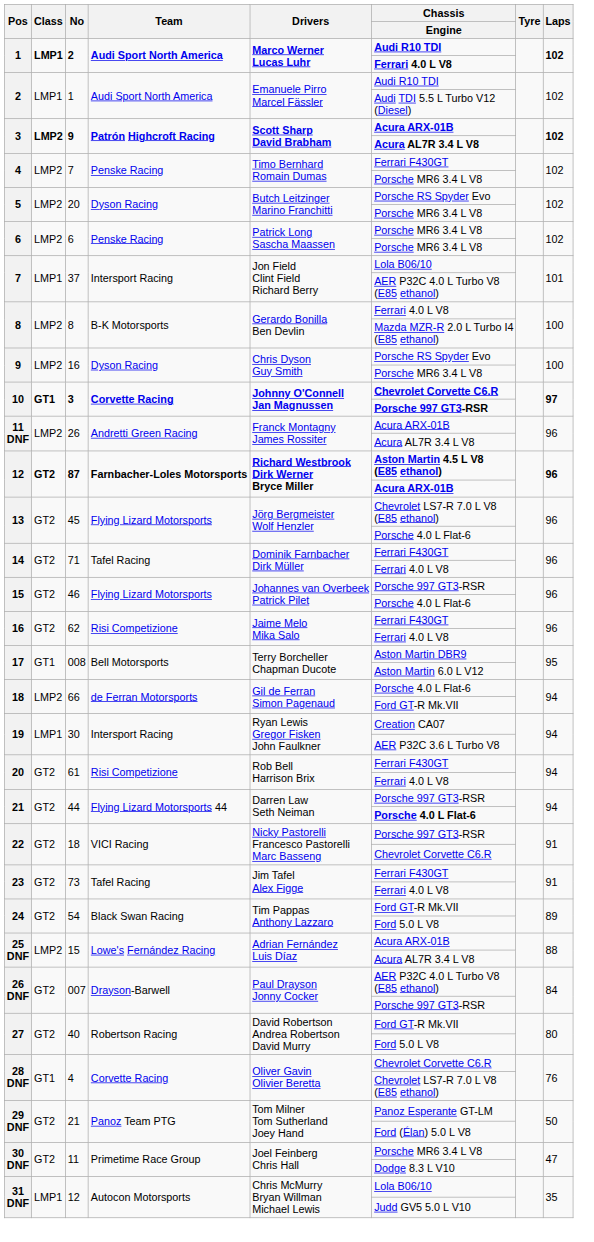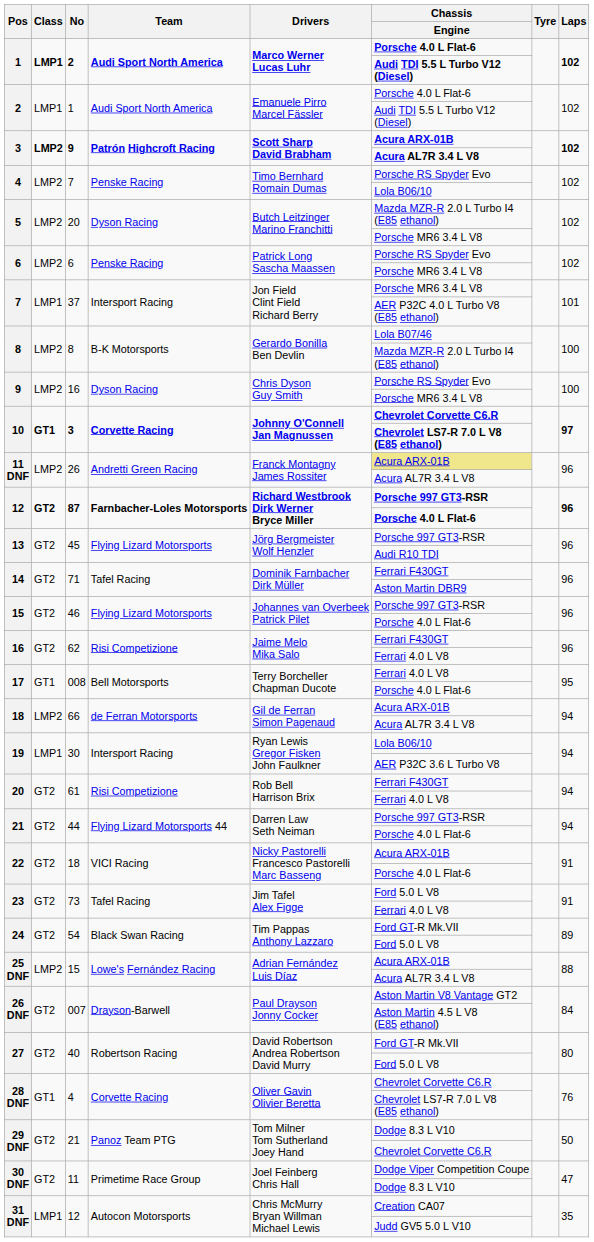(408, 47) Audi R10 TDI -> (425, 47) Porsche 4.0 L Flat-6
(413, 64) Ferrari 4.0 L V8 -> (437, 70) Audi TDI 5.5 L Turbo V12 (Diesel)
(406, 81) Audi R10 TDI -> (422, 93) Porsche 4.0 L Flat-6
(411, 162) Ferrari F430GT -> (432, 174) Porsche RS Spyder Evo
(428, 179) Porsche MR6 3.4 L V8 -> (403, 191) Lola B06/10
(432, 196) Porsche RS Spyder Evo -> (444, 214) Mazda MZR-R 2.0 L Turbo I4 (E85 ethanol)
(428, 230) Porsche MR6 3.4 L V8 -> (432, 254) Porsche RS Spyder Evo
(403, 264) Lola B06/10 -> (428, 288) Porsche MR6 3.4 L V8
(411, 311) Ferrari 4.0 L V8 -> (403, 335) Lola B07/46
(431, 408) Porsche 997 GT3-RSR -> (438, 438) Chevrolet LS7-R 7.0 L V8 (E85 ethanol)
(412, 425) no background -> (412, 461) khaki background
(429, 465) Aston Martin 4.5 L V8 (E85 ethanol) -> (431, 497) Porsche 997 GT3-RSR
(414, 488) Acura ARX-01B -> (425, 518) Porsche 4.0 L Flat-6
(435, 512) Chevrolet LS7-R 7.0 L V8 (E85 ethanol) -> (430, 537) Porsche 997 GT3-RSR
(422, 535) Porsche 4.0 L Flat-6 -> (406, 554) Audi R10 TDI
(411, 569) Ferrari 4.0 L V8 -> (420, 588) Aston Martin DBR9
(420, 654) Aston Martin DBR9 -> (411, 673) Ferrari 4.0 L V8
(429, 671) Aston Martin 6.0 L V12 -> (422, 691) Porsche 4.0 L Flat-6
(422, 688) Porsche 4.0 L Flat-6 -> (412, 708) Acura ARX-01B
(416, 706) Ford GT-R Mk.VII -> (424, 725) Acura AL7R 3.4 L V8
(410, 724) Creation CA07 -> (403, 744) Lola B06/10
(425, 815) bold -> (422, 834) normal
(430, 834) Porsche 997 GT3-RSR -> (412, 853) Acura ARX-01B
(433, 855) Chevrolet Corvette C6.R -> (422, 874) Porsche 4.0 L Flat-6
(411, 873) Ferrari F430GT -> (407, 893) Ford 5.0 L V8
(437, 982) AER P32C 4.0 L Turbo V8 (E85 ethanol) -> (446, 995) Aston Martin V8 Vantage GT2
(430, 1005) Porsche 997 GT3-RSR -> (426, 1018) Aston Martin 4.5 L V8 (E85 ethanol)
(433, 1111) Panoz Esperante GT-LM -> (414, 1131) Dodge 8.3 L V10
(423, 1132) Ford (Élan) 5.0 L V8 -> (433, 1151) Chevrolet Corvette C6.R
(428, 1151) Porsche MR6 3.4 L V8 -> (452, 1170) Dodge Viper Competition Coupe
(403, 1187) Lola B06/10 -> (410, 1206) Creation CA07
